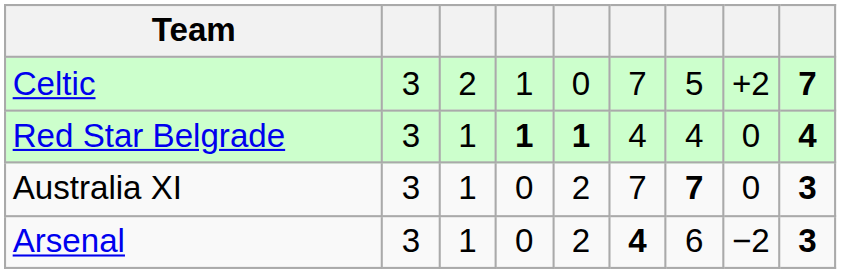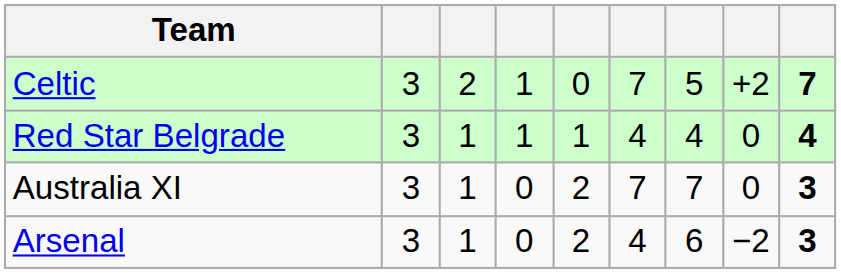(524, 135) bold -> (524, 135) normal
(581, 135) bold -> (581, 135) normal
(694, 188) bold -> (694, 188) normal
(638, 240) bold -> (638, 240) normal
